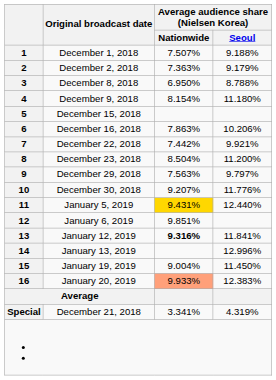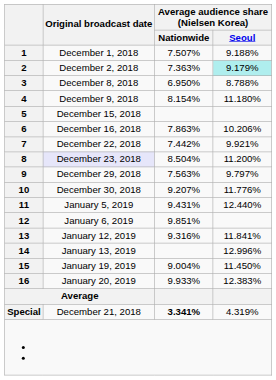(242, 68) no background -> (242, 68) paleturquoise background
(99, 159) no background -> (99, 159) lavender background
(184, 205) gold background -> (184, 205) no background
(184, 235) bold -> (184, 235) normal
(184, 281) lightsalmon background -> (184, 281) no background
(184, 311) normal -> (184, 311) bold
